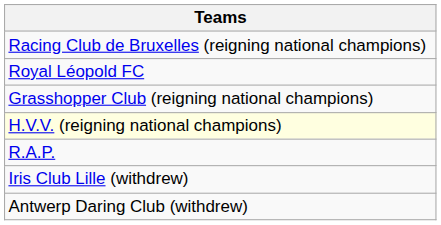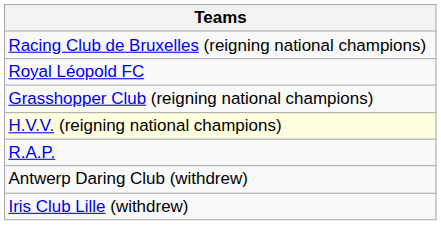(98, 179) Iris Club Lille (withdrew) -> (128, 179) Antwerp Daring Club (withdrew)
(128, 206) Antwerp Daring Club (withdrew) -> (98, 206) Iris Club Lille (withdrew)
